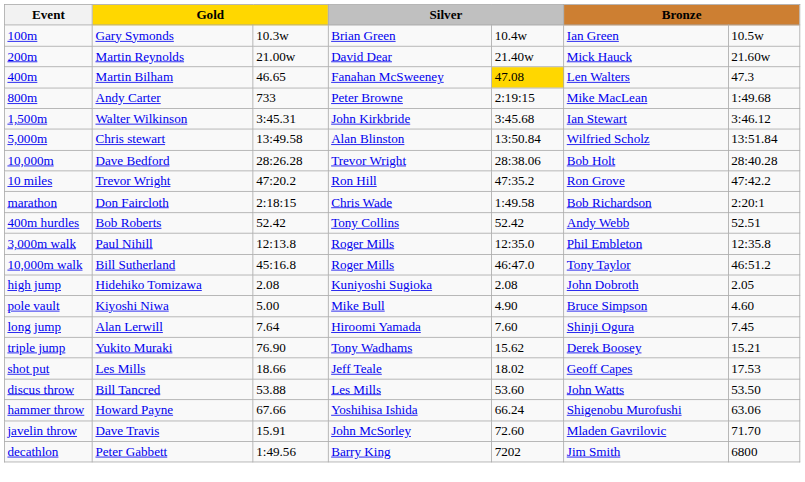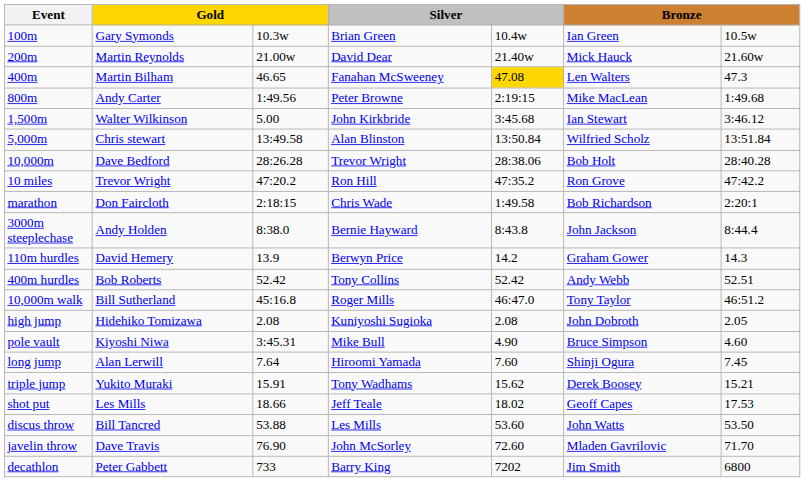(266, 98) 733 -> (276, 98) 1:49.56
(276, 118) 3:45.31 -> (268, 118) 5.00
+ row: (40, 230)
+ row: (43, 258)
- row: (42, 243)
(268, 306) 5.00 -> (276, 341) 3:45.31
(271, 347) 76.90 -> (271, 383) 15.91
- row: (46, 410)
(271, 431) 15.91 -> (271, 445) 76.90
(276, 451) 1:49.56 -> (266, 466) 733
